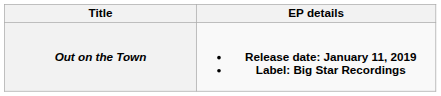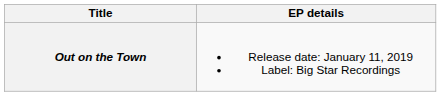(316, 64) bold -> (316, 64) normal
